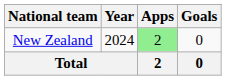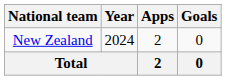(158, 39) lightgreen background -> (158, 39) no background
